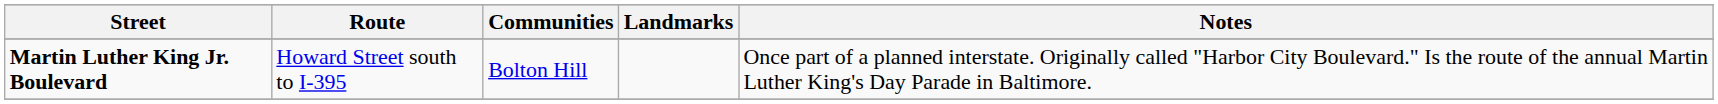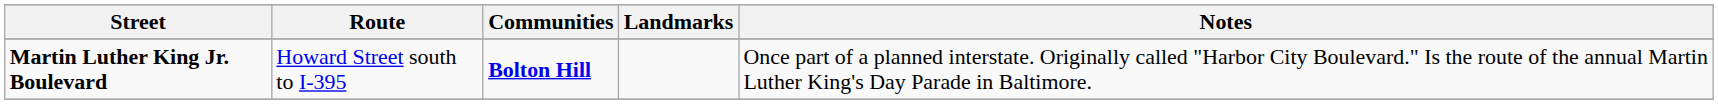(538, 68) normal -> (540, 68) bold
